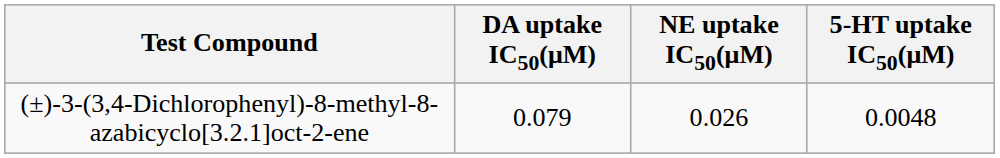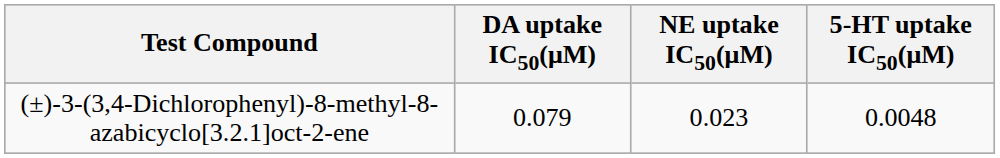(719, 117) 0.026 -> (719, 117) 0.023
